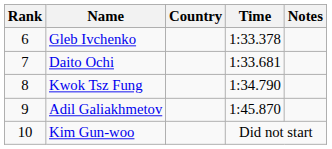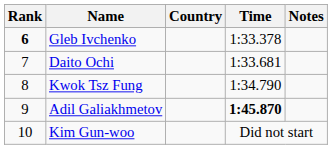(25, 39) normal -> (25, 39) bold
(255, 109) normal -> (255, 109) bold
